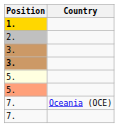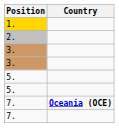(11, 24) bold -> (11, 24) normal
(11, 63) bold -> (11, 63) normal
(11, 77) lightyellow background -> (11, 77) no background
(11, 90) lightsalmon background -> (11, 90) no background
(80, 103) normal -> (80, 103) bold
